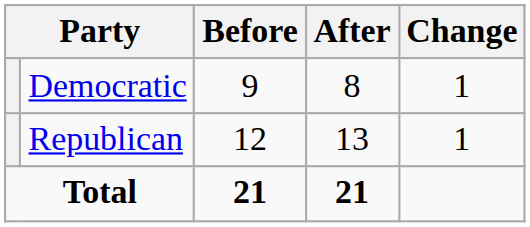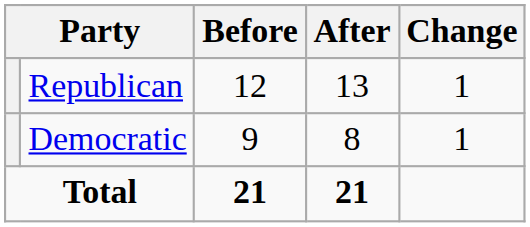rows swapped: (106, 138) <-> (108, 85)
